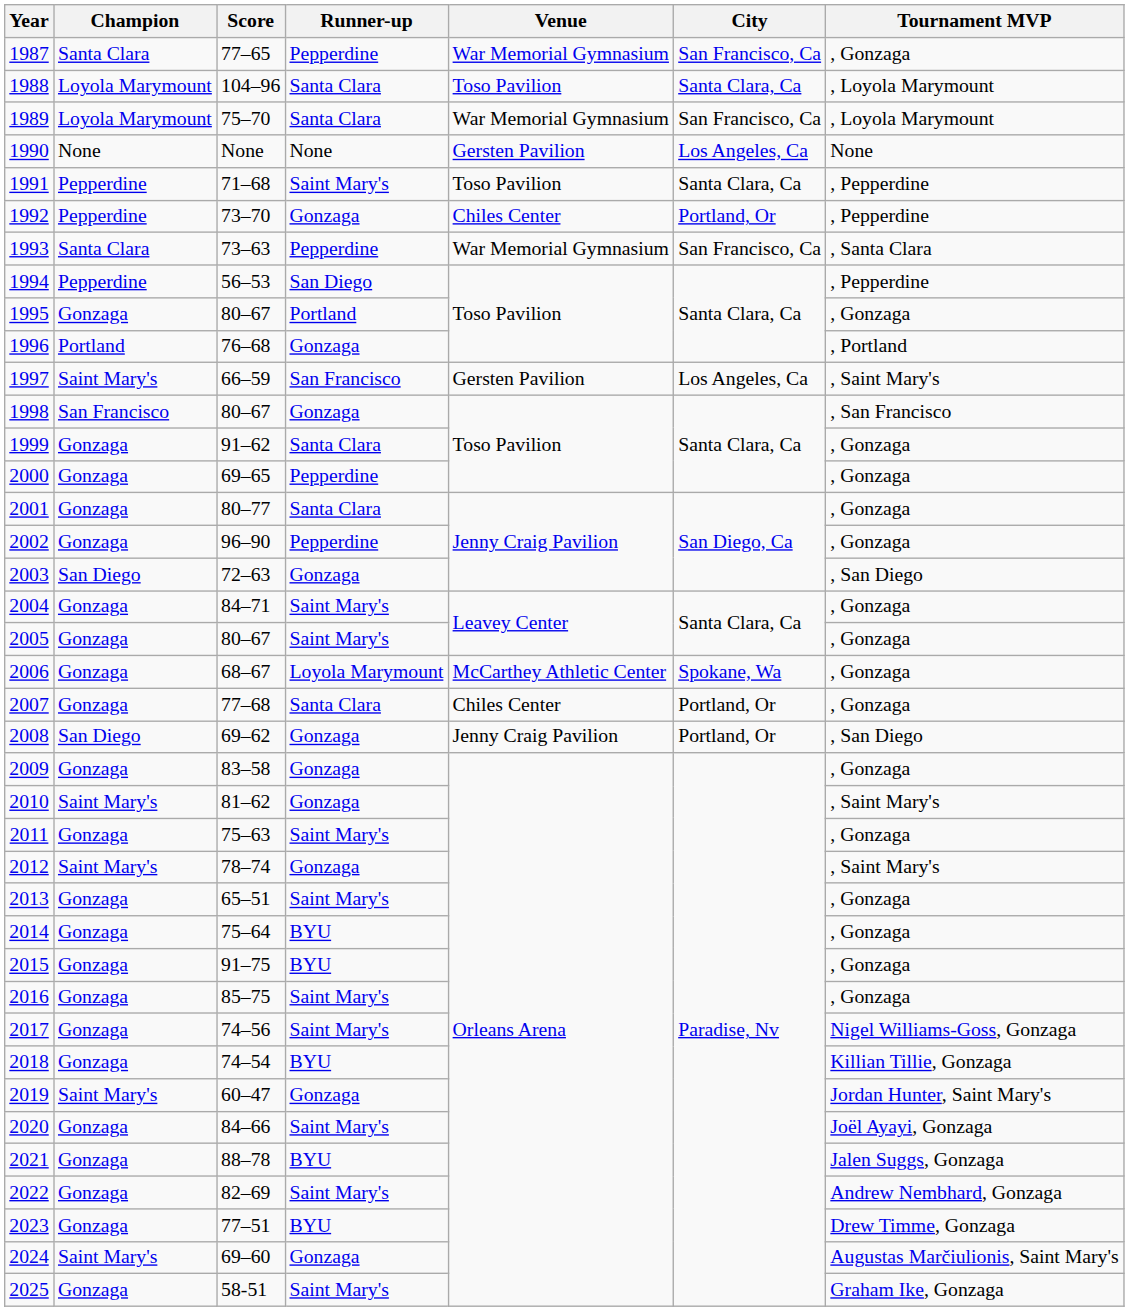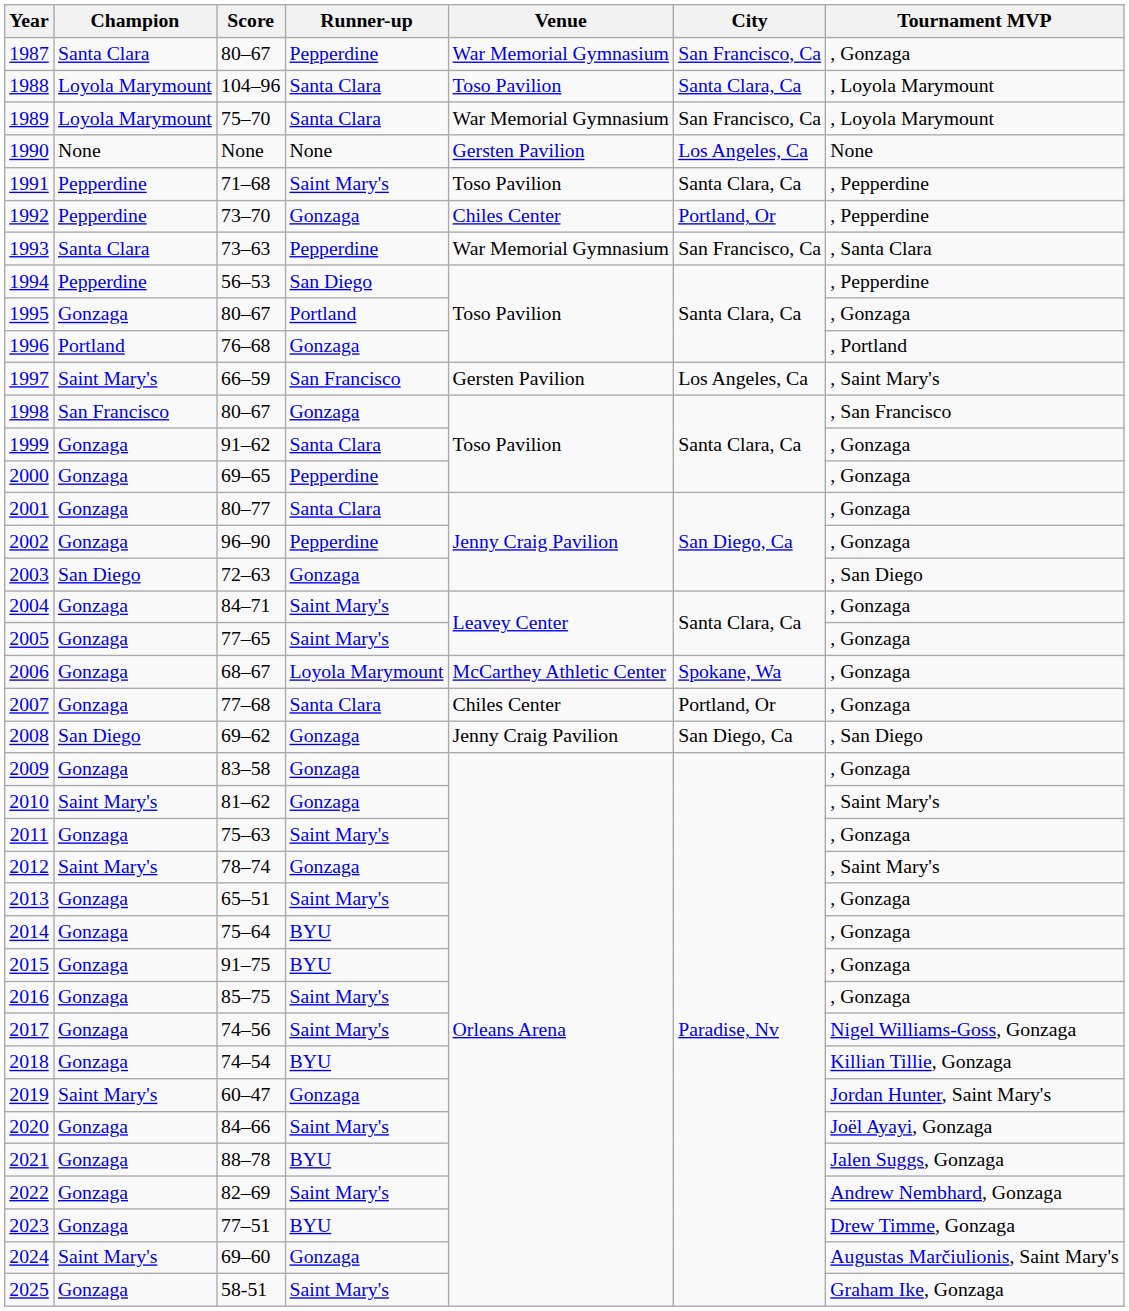(246, 53) 77–65 -> (246, 53) 80–67
(246, 639) 80–67 -> (246, 639) 77–65
(727, 736) Portland, Or -> (735, 736) San Diego, Ca
